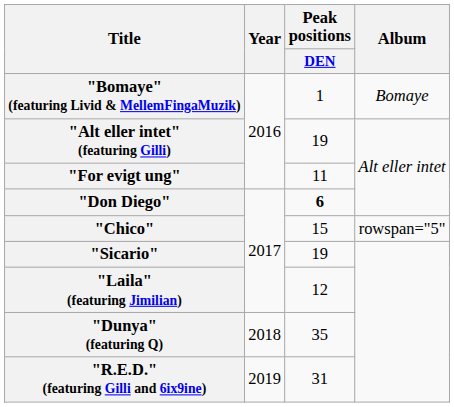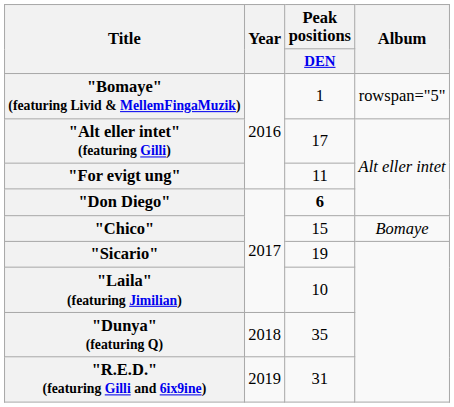(402, 95) Bomaye -> (402, 95) rowspan="5"
(320, 140) 19 -> (320, 140) 17
(402, 228) rowspan="5" -> (402, 228) Bomaye
(320, 289) 12 -> (320, 289) 10
